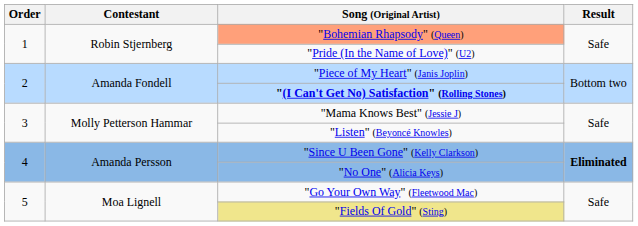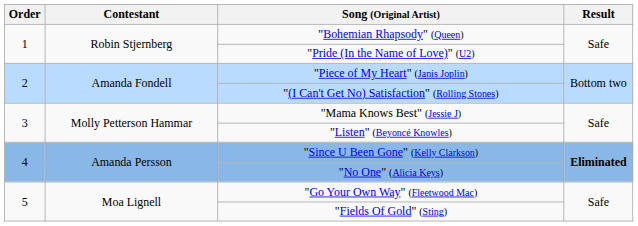(391, 34) lightsalmon background -> (391, 34) no background
(391, 93) bold -> (391, 93) normal
(391, 211) khaki background -> (391, 211) no background
